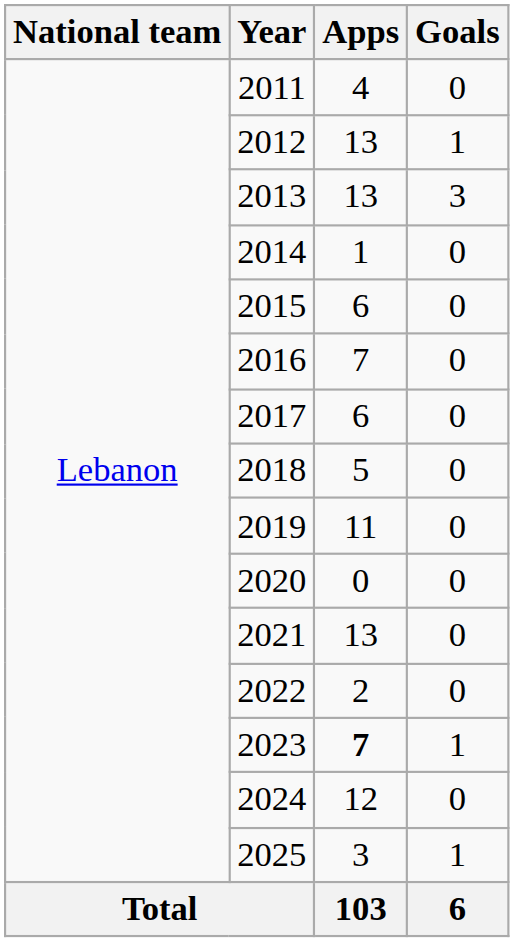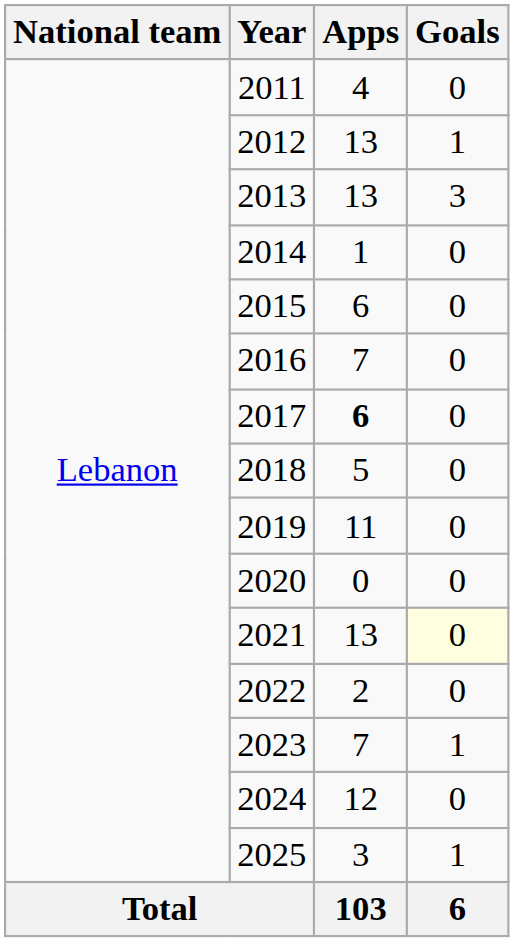(361, 415) normal -> (361, 415) bold
(457, 634) no background -> (457, 634) lightyellow background
(361, 744) bold -> (361, 744) normal
